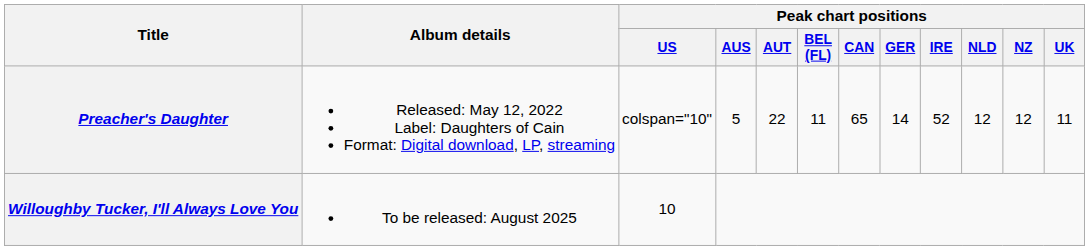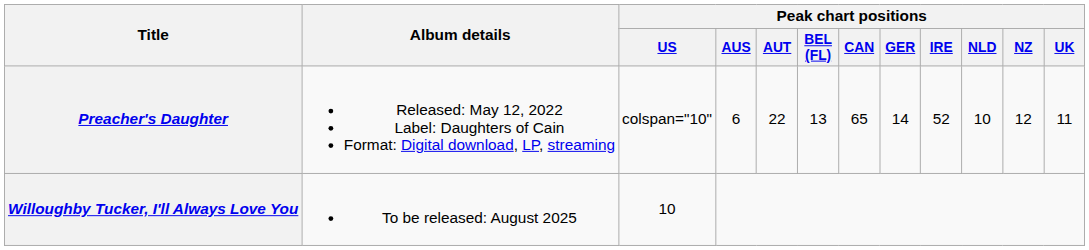(736, 119) 5 -> (736, 119) 6
(818, 119) 11 -> (818, 119) 13
(982, 119) 12 -> (982, 119) 10
